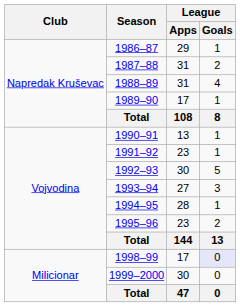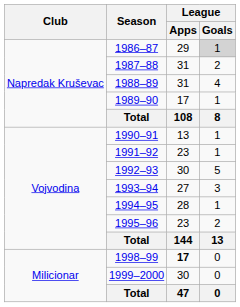(217, 48) no background -> (217, 48) lightgrey background
(183, 258) normal -> (183, 258) bold
(217, 258) lavender background -> (217, 258) no background
